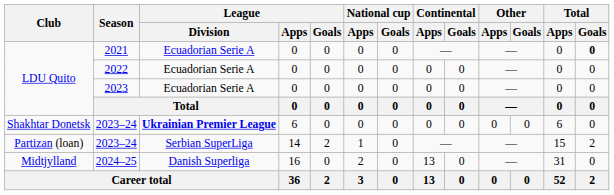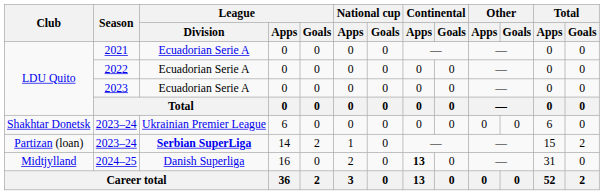(592, 50) bold -> (582, 50) normal
(209, 124) bold -> (204, 124) normal
(209, 143) normal -> (204, 143) bold
(429, 161) normal -> (419, 161) bold
